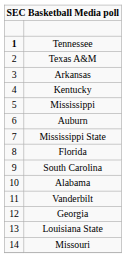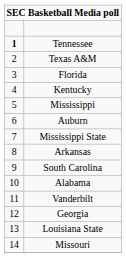(73, 74) Arkansas -> (73, 74) Florida
(73, 152) Florida -> (73, 152) Arkansas
